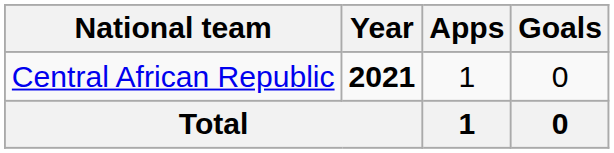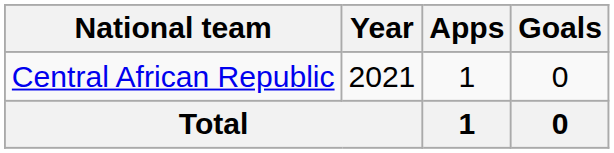(382, 76) bold -> (382, 76) normal
